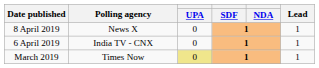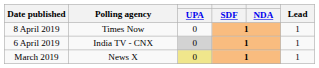(123, 29) News X -> (123, 29) Times Now
(195, 43) no background -> (195, 43) lightgrey background
(123, 57) Times Now -> (123, 57) News X
